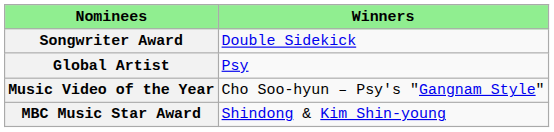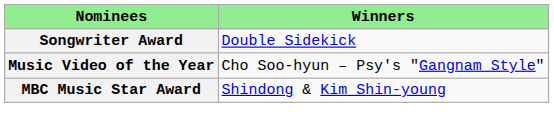- row: (111, 65)
